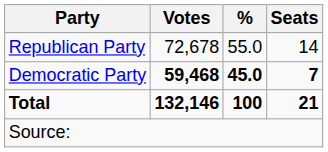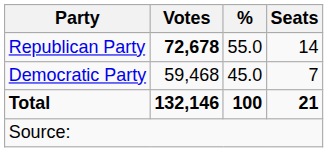(192, 47) normal -> (192, 47) bold
(192, 75) bold -> (192, 75) normal
(245, 75) bold -> (245, 75) normal
(313, 75) bold -> (313, 75) normal
